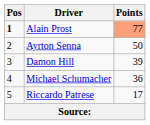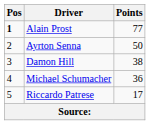(138, 29) lightsalmon background -> (138, 29) no background
(138, 62) 39 -> (138, 62) 38
